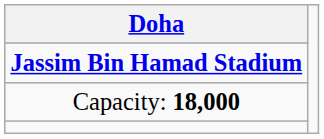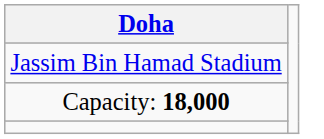(156, 62) bold -> (146, 62) normal
